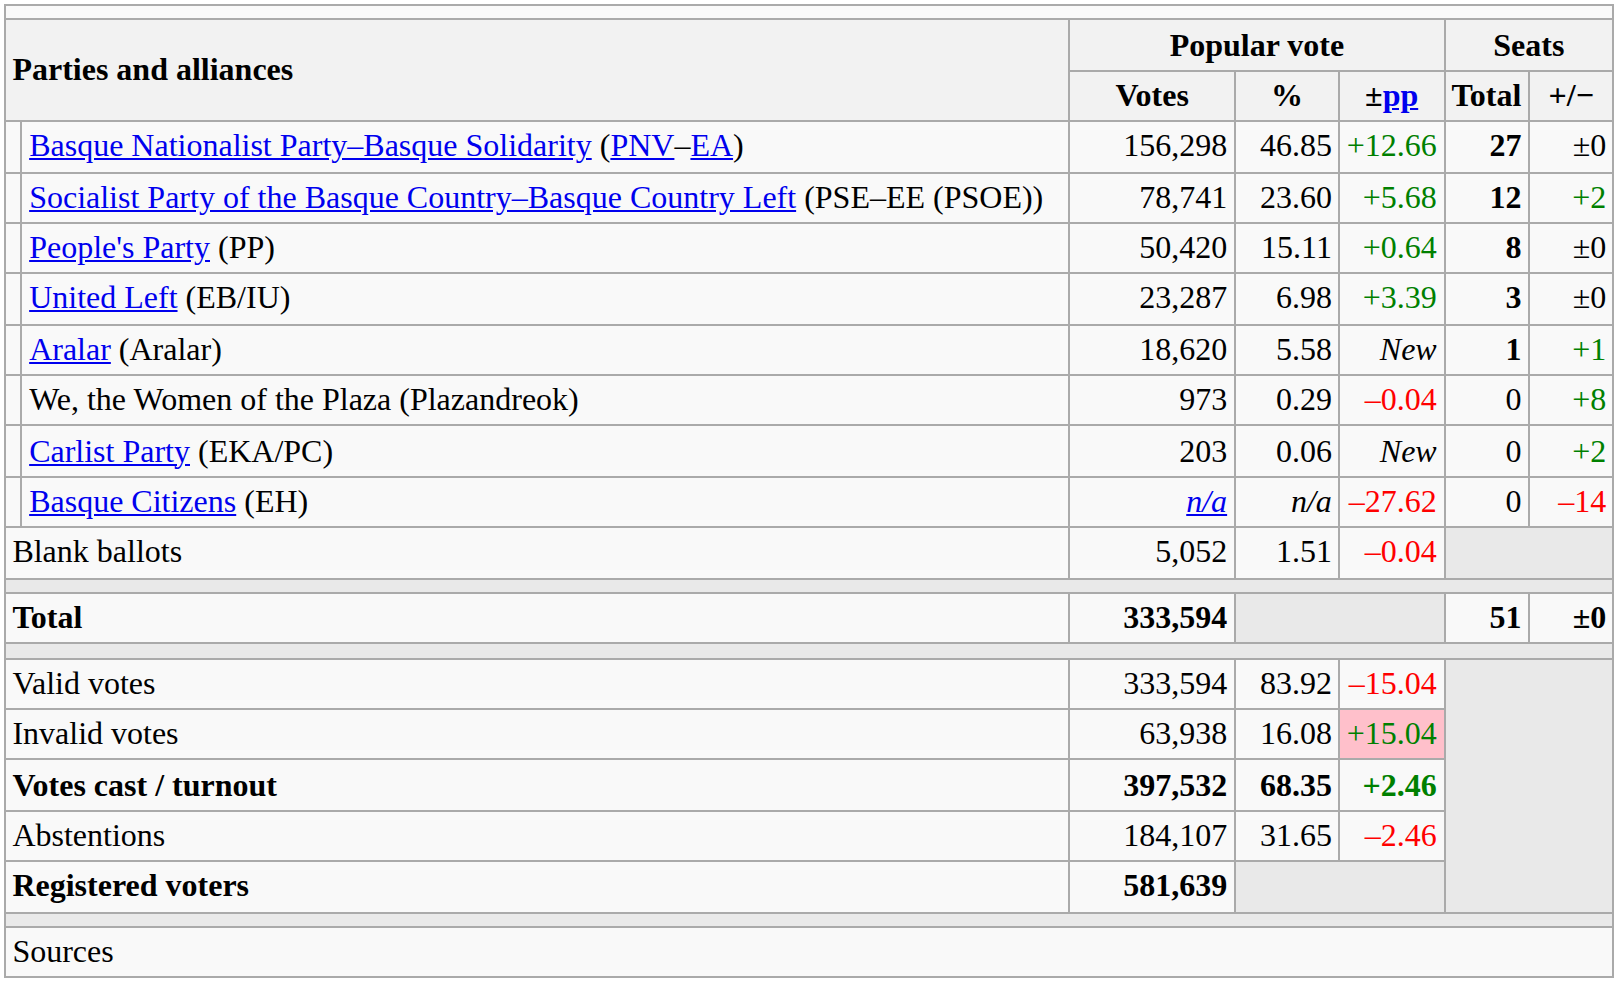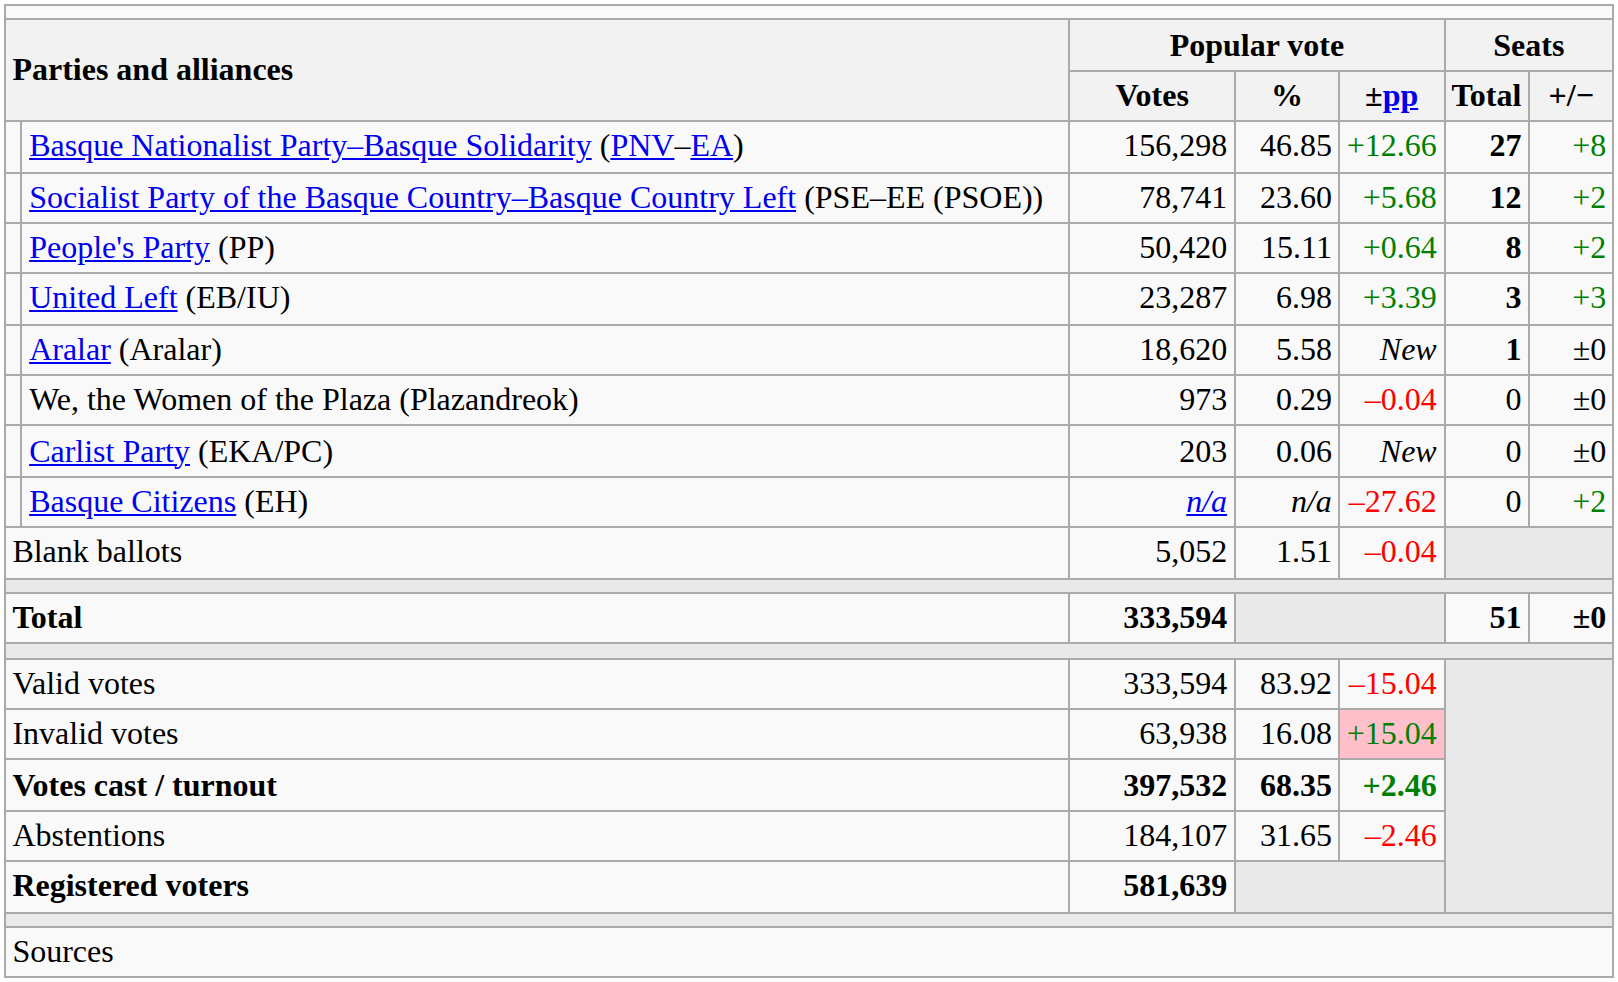(1589, 146) ±0 -> (1589, 146) +8
(1589, 247) ±0 -> (1589, 247) +2
(1589, 298) ±0 -> (1589, 298) +3
(1589, 349) +1 -> (1589, 349) ±0
(1589, 399) +8 -> (1589, 399) ±0
(1589, 450) +2 -> (1589, 450) ±0
(1582, 501) –14 -> (1589, 501) +2
